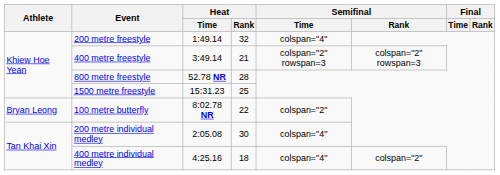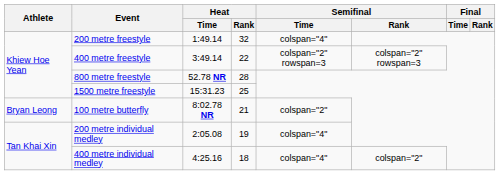(244, 58) 21 -> (244, 58) 22
(244, 110) 22 -> (244, 110) 21
(244, 134) 30 -> (244, 134) 19
